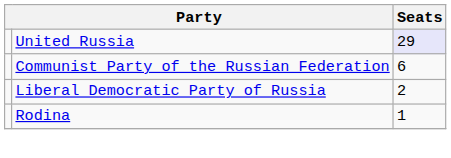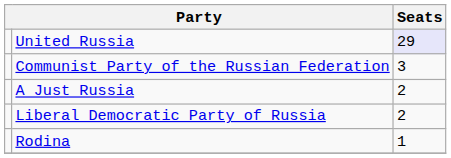(401, 67) 6 -> (401, 67) 3
+ row: (75, 91)
